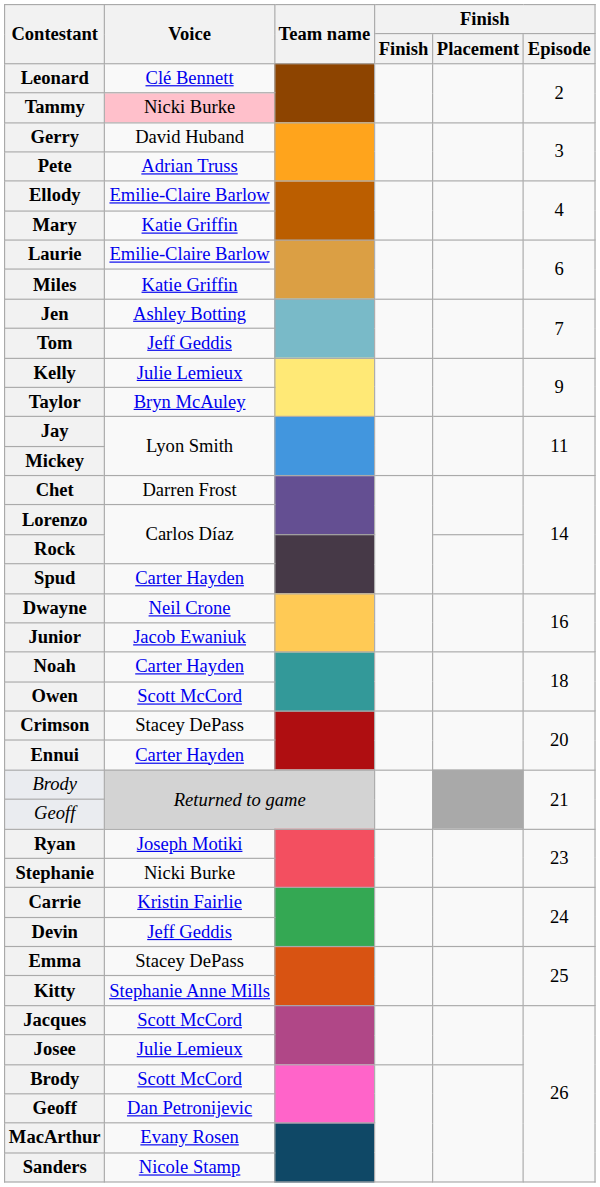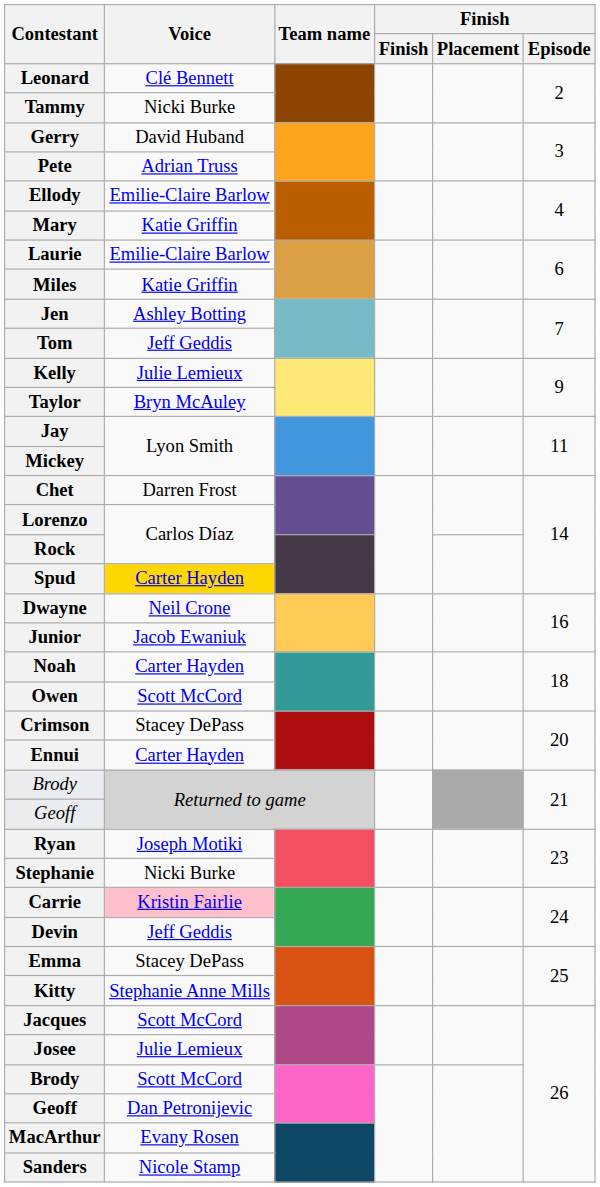(190, 107) pink background -> (190, 107) no background
(190, 578) no background -> (190, 578) gold background
(190, 902) no background -> (190, 902) pink background
